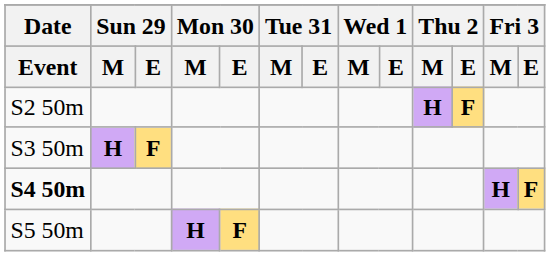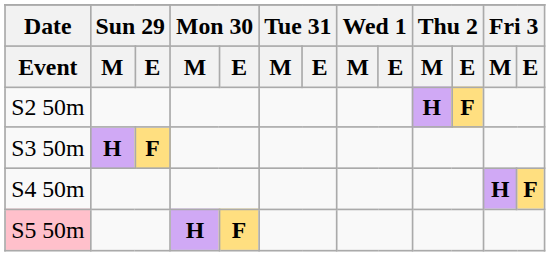(48, 189) bold -> (48, 189) normal
(47, 229) no background -> (48, 229) pink background
